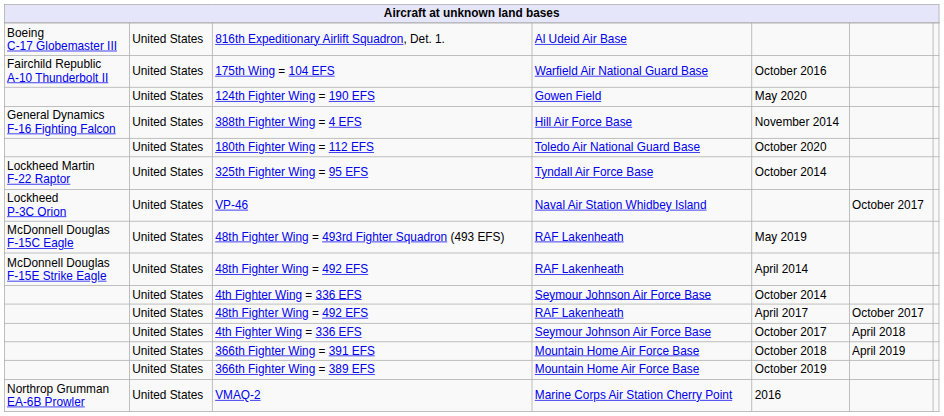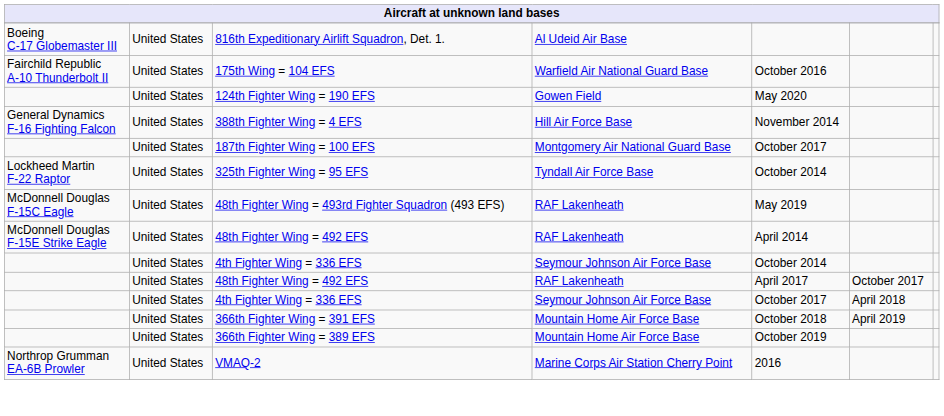+ row: (67, 148)
- row: (67, 148)
- row: (37, 205)
